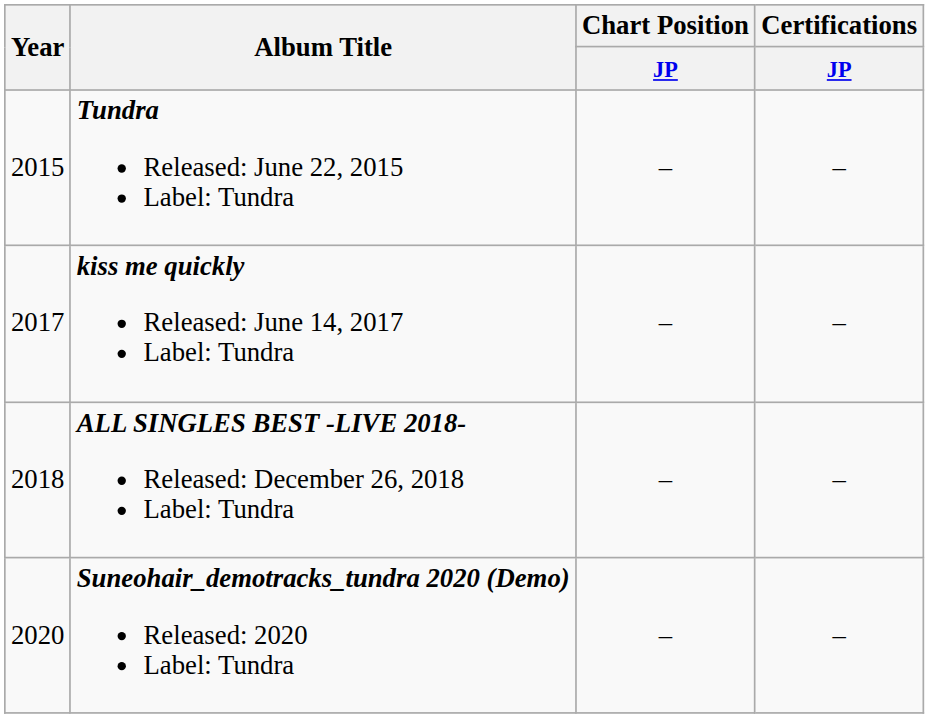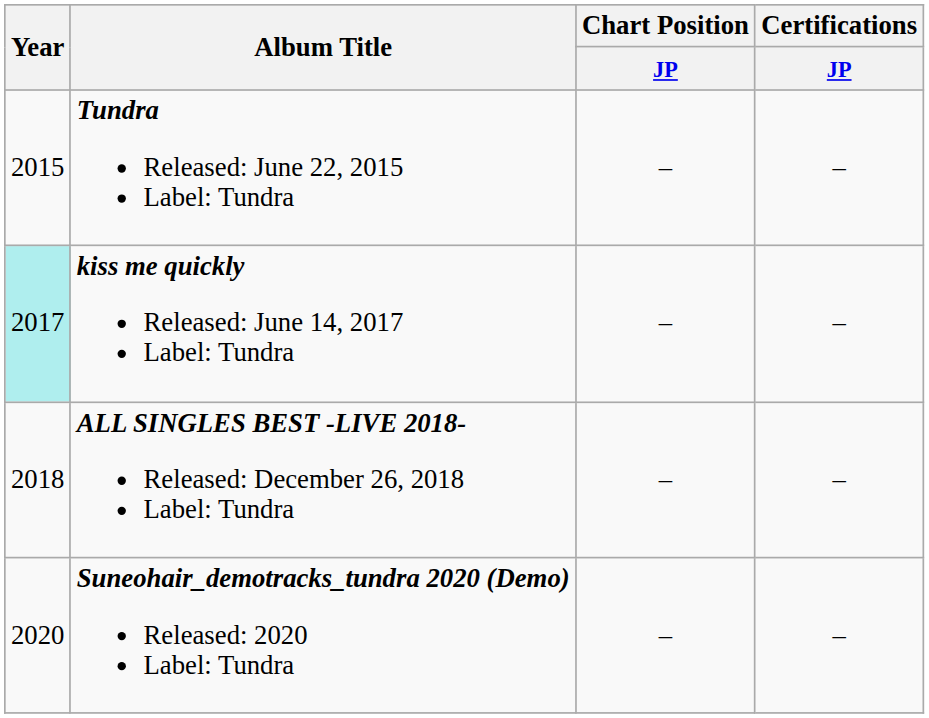(38, 323) no background -> (38, 323) paleturquoise background
